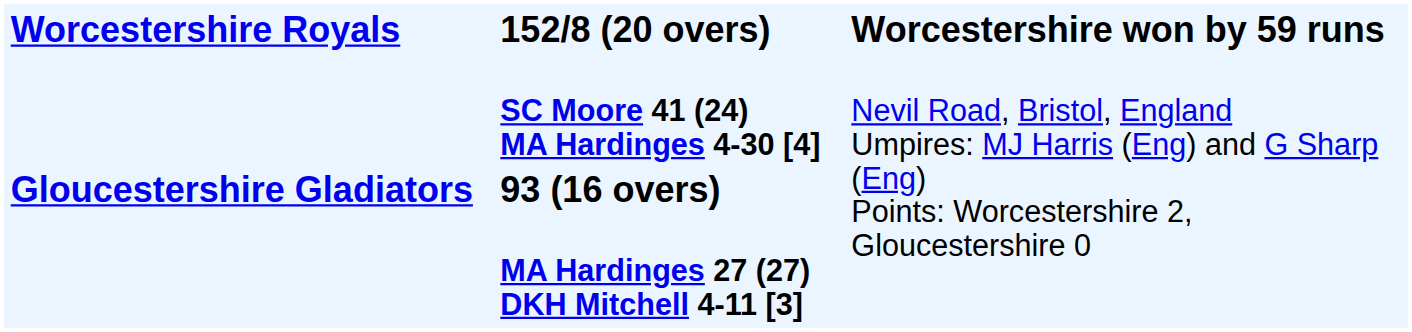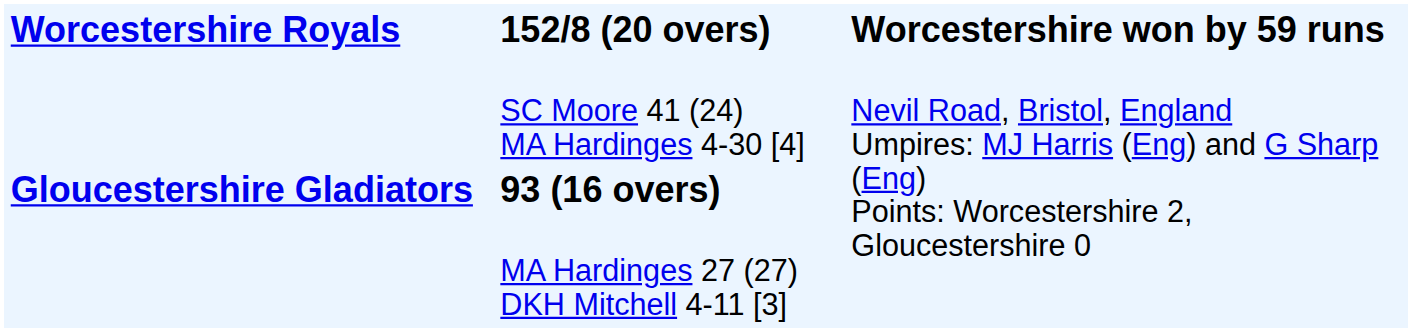(660, 128) bold -> (653, 128) normal
(655, 288) bold -> (649, 288) normal
